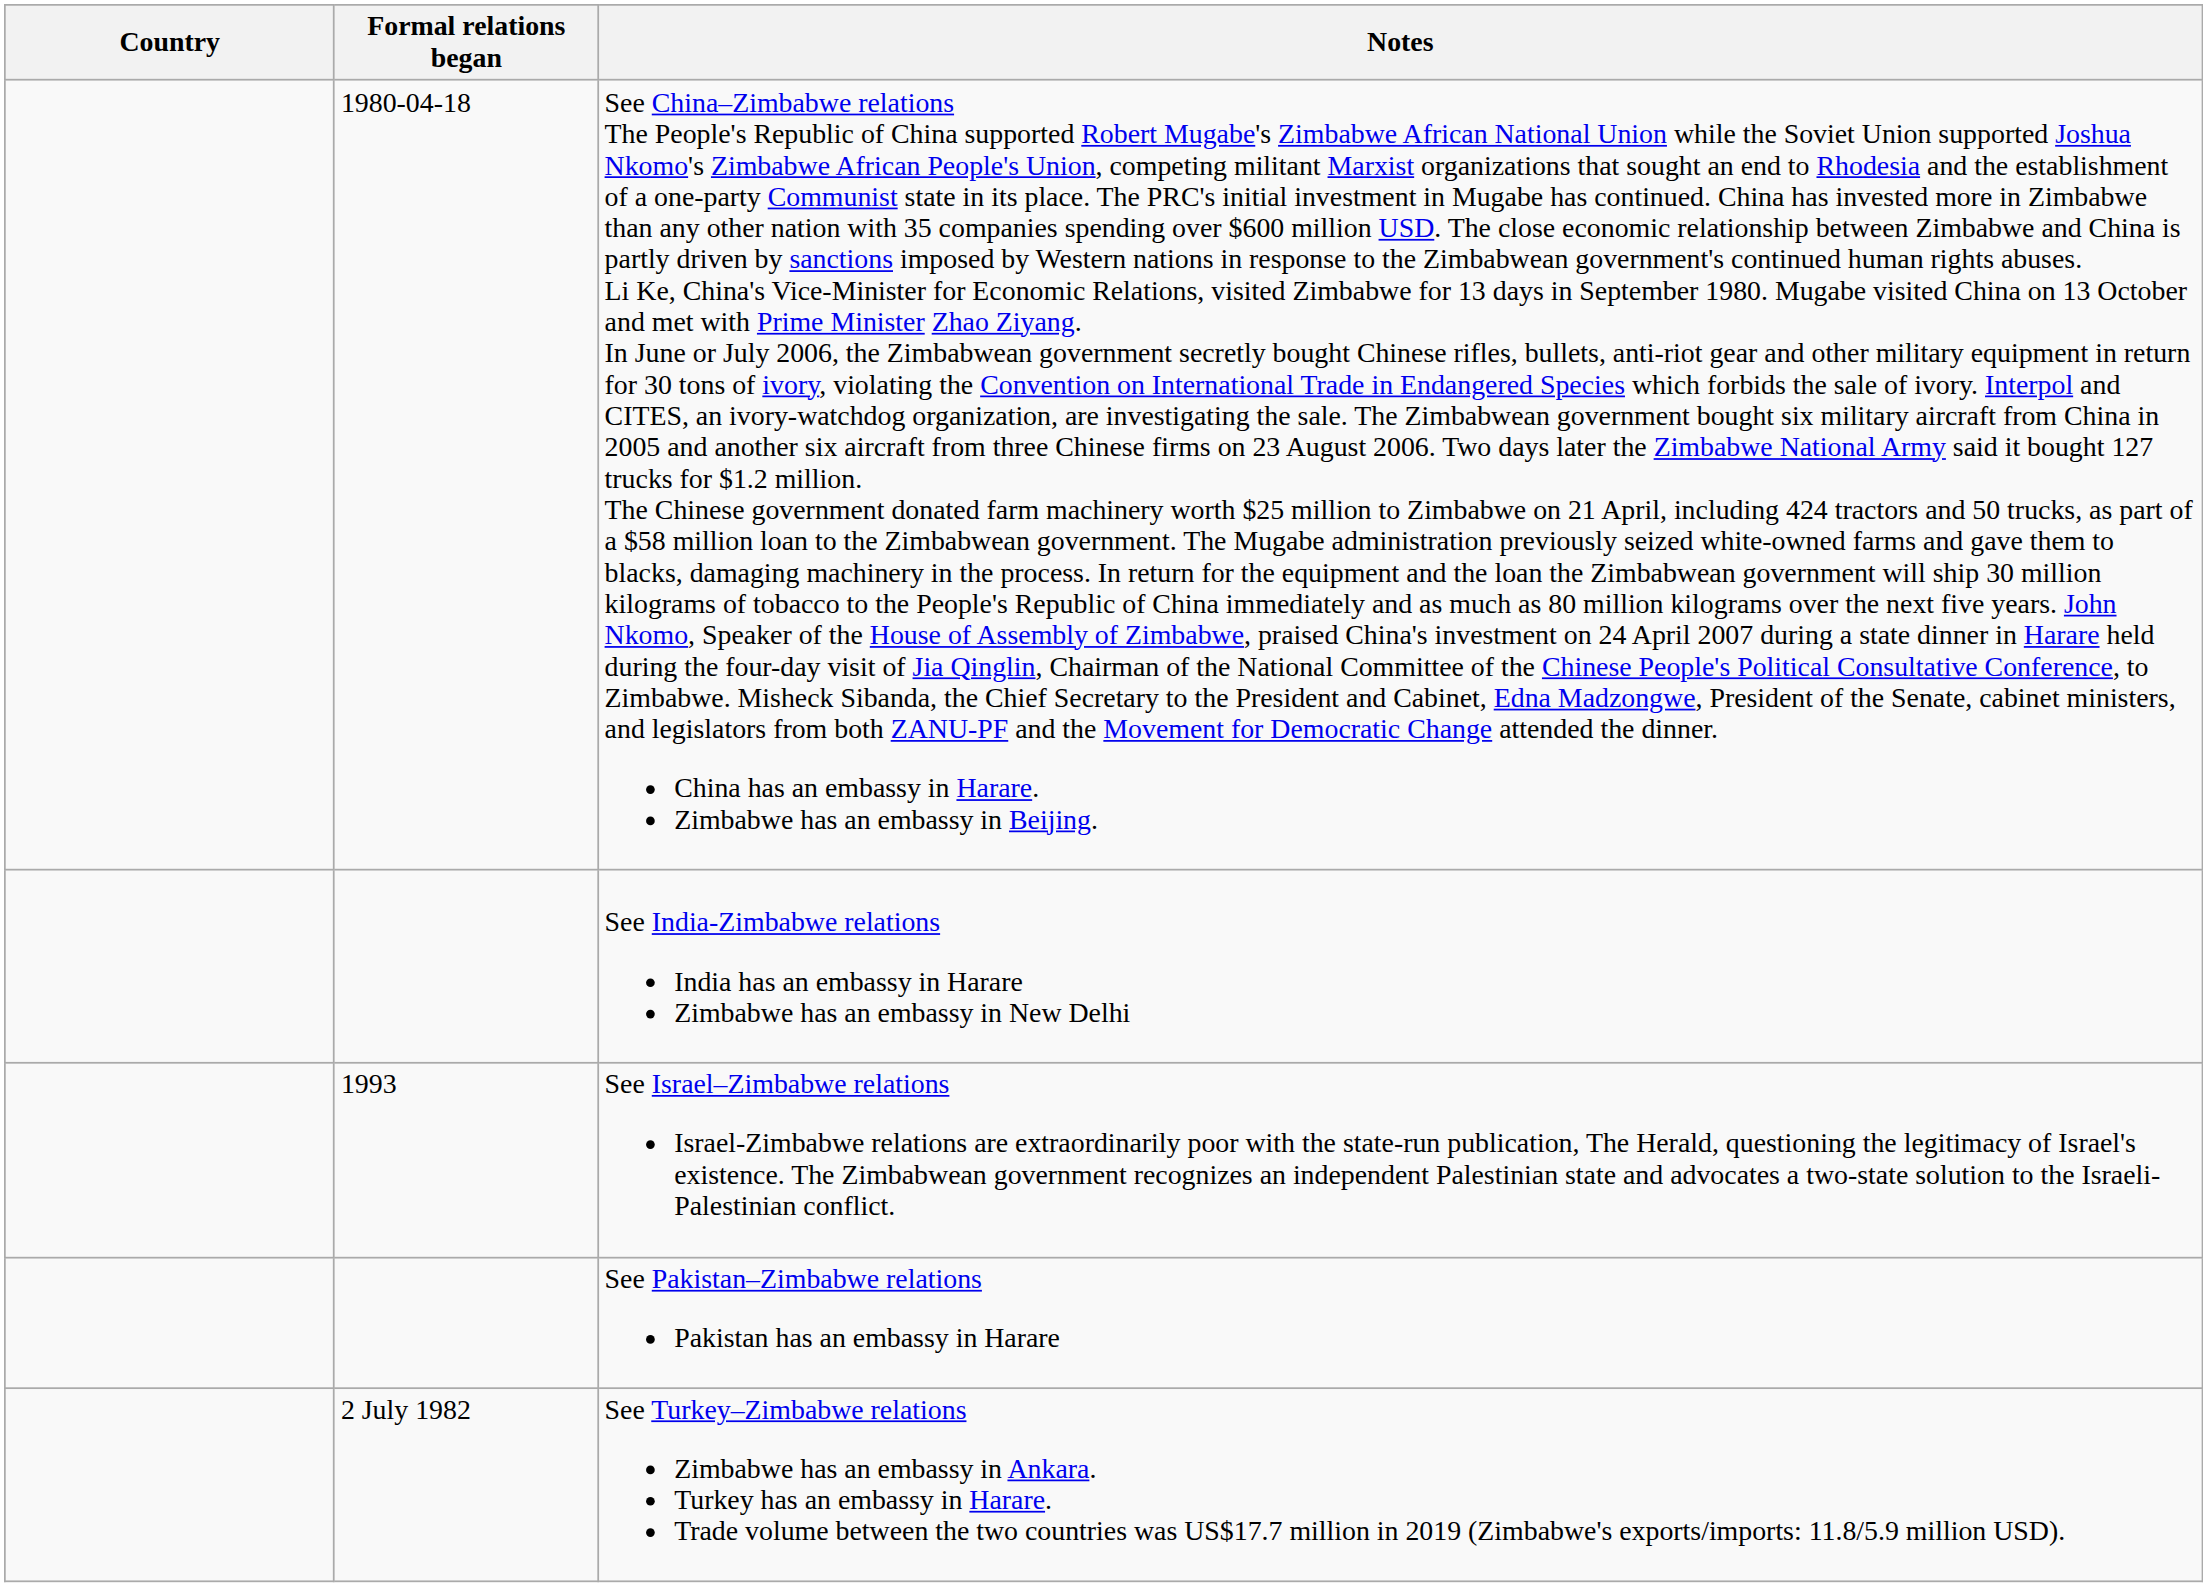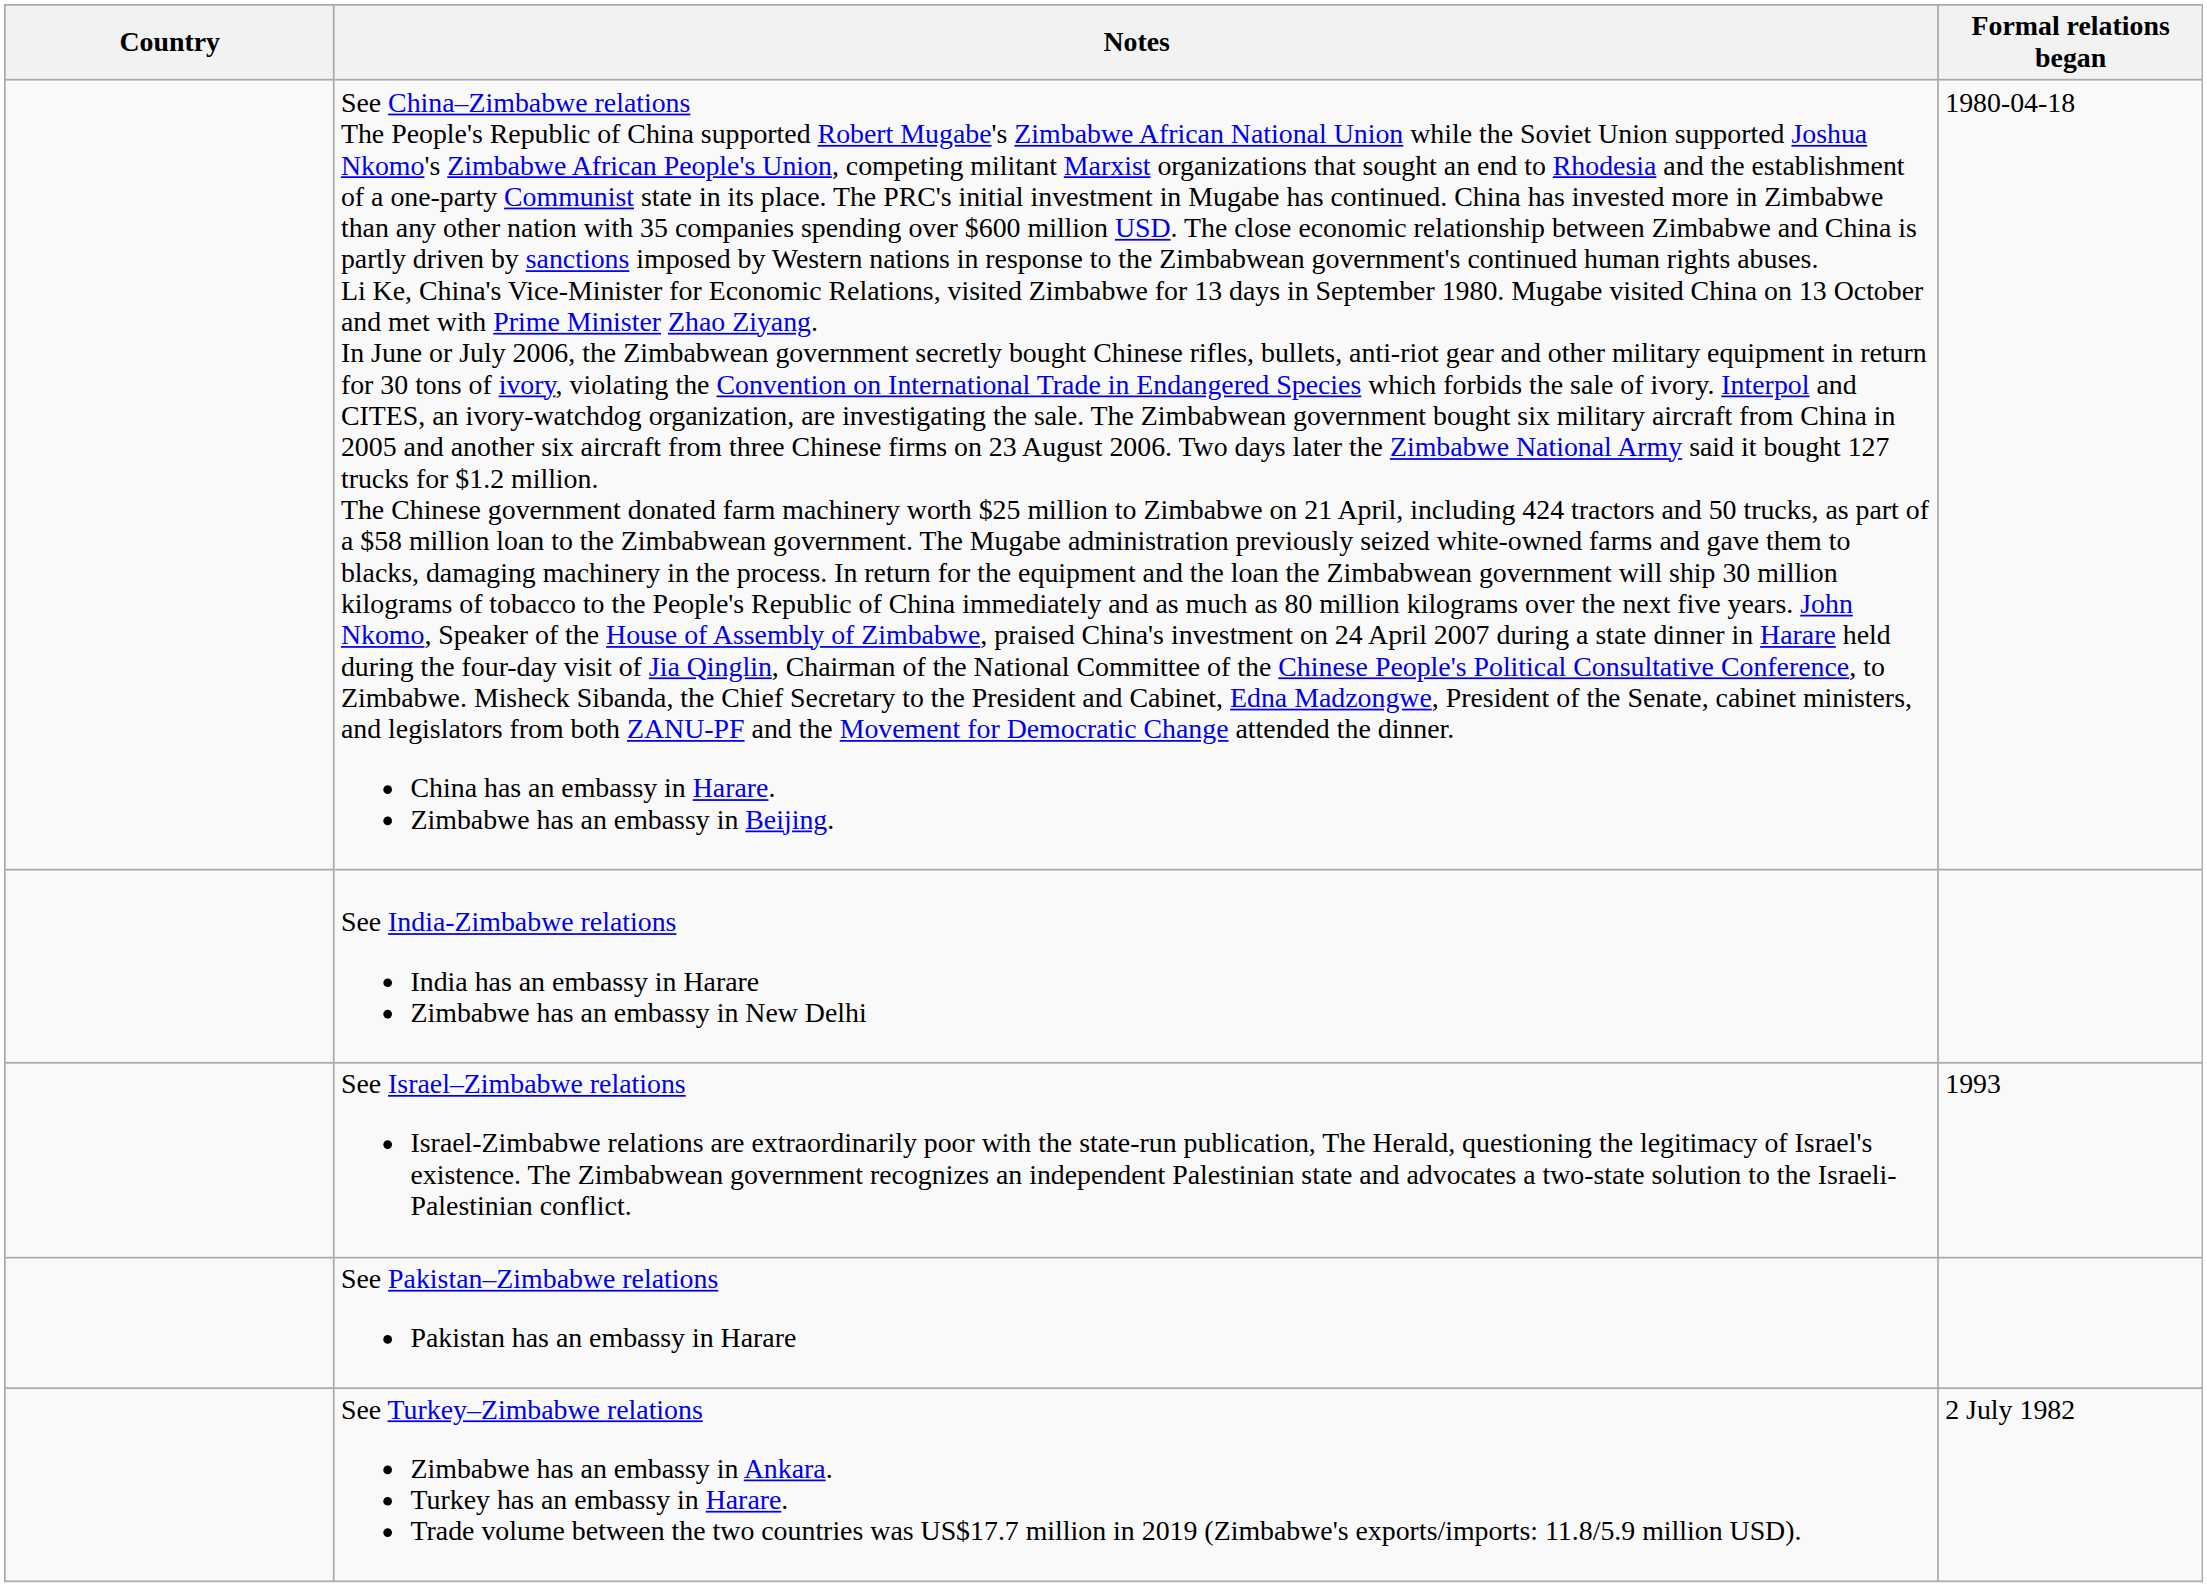columns swapped: (466, 42) <-> (1400, 42)
